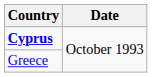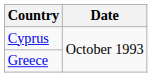(30, 38) bold -> (28, 38) normal
